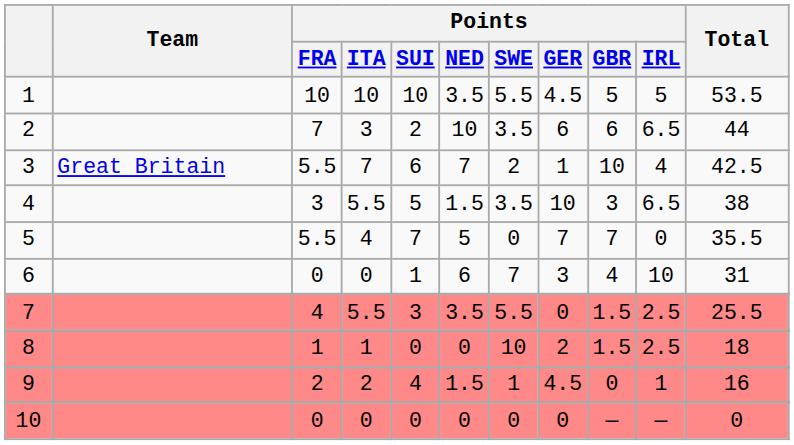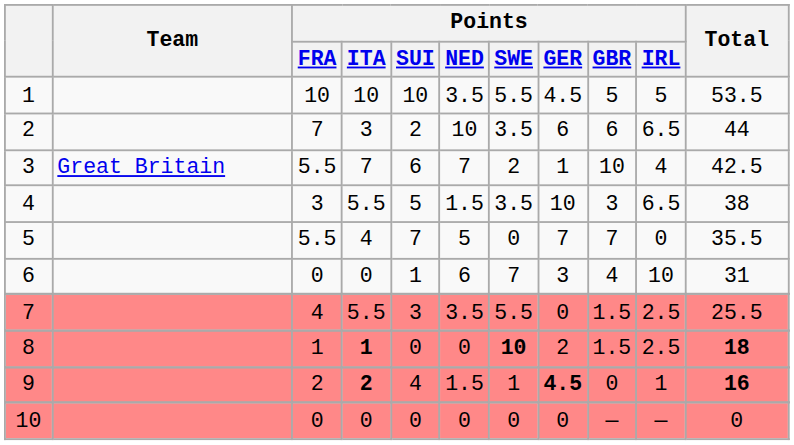(366, 348) normal -> (366, 348) bold
(514, 348) normal -> (514, 348) bold
(737, 348) normal -> (737, 348) bold
(366, 384) normal -> (366, 384) bold
(563, 384) normal -> (563, 384) bold
(737, 384) normal -> (737, 384) bold
